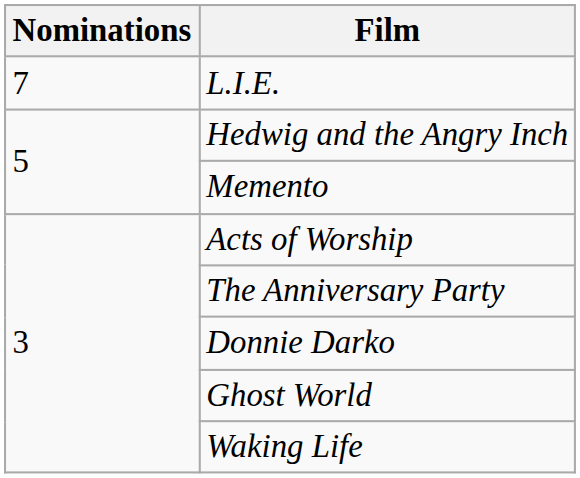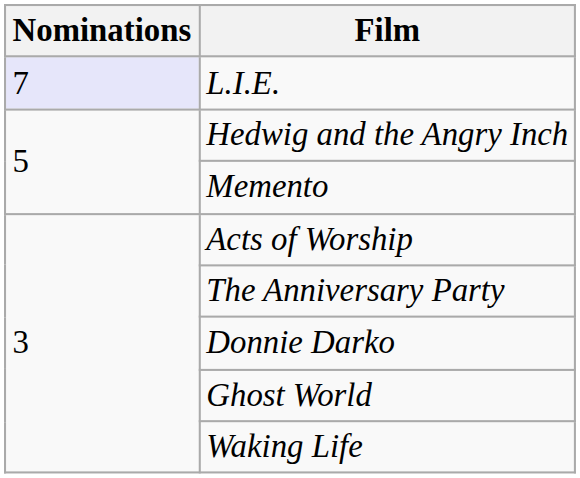(21, 82) no background -> (21, 82) lavender background
